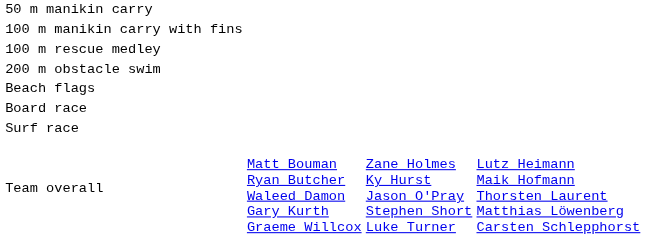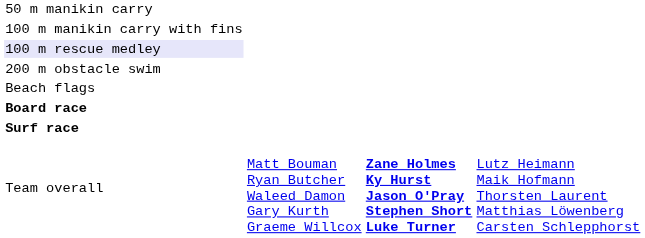(83, 49) no background -> (83, 49) lavender background
(46, 109) normal -> (46, 109) bold
(42, 129) normal -> (42, 129) bold
(419, 196) normal -> (419, 196) bold
